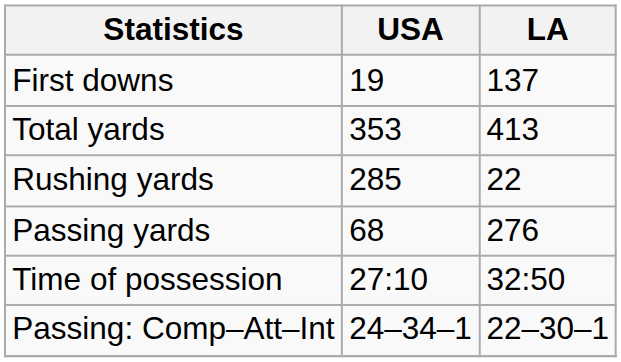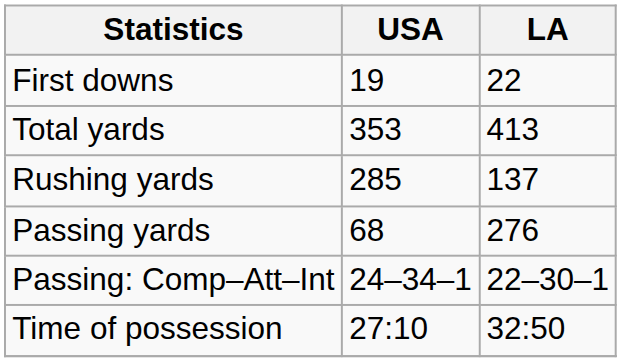(513, 80) 137 -> (504, 80) 22
(504, 179) 22 -> (513, 179) 137
rows swapped: (173, 329) <-> (147, 279)
